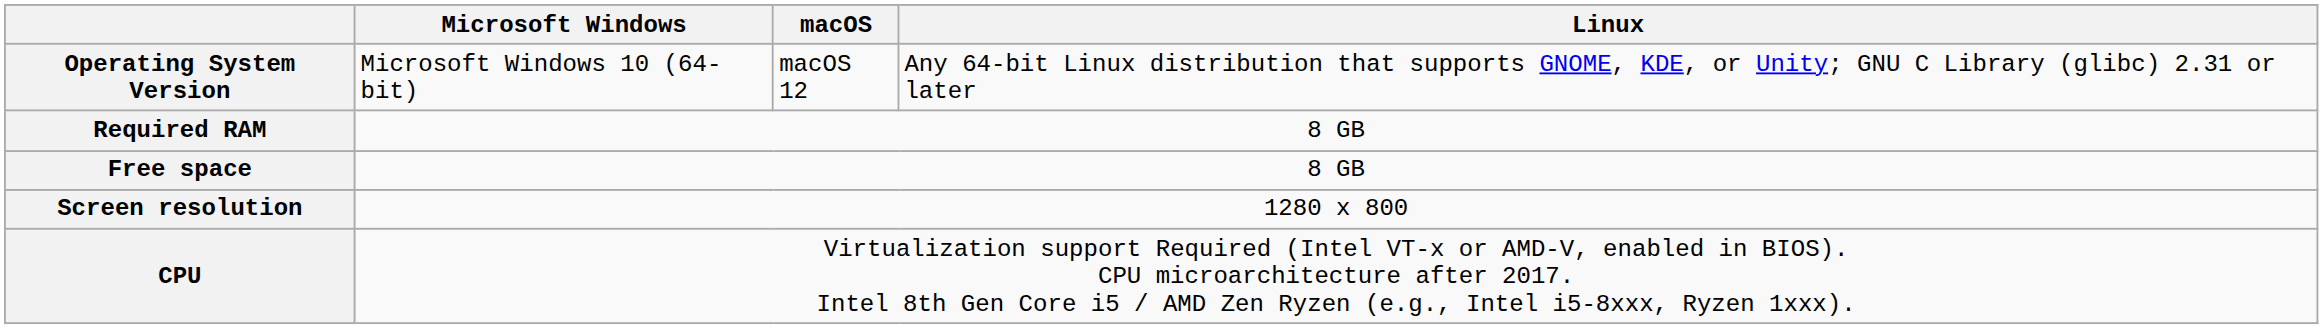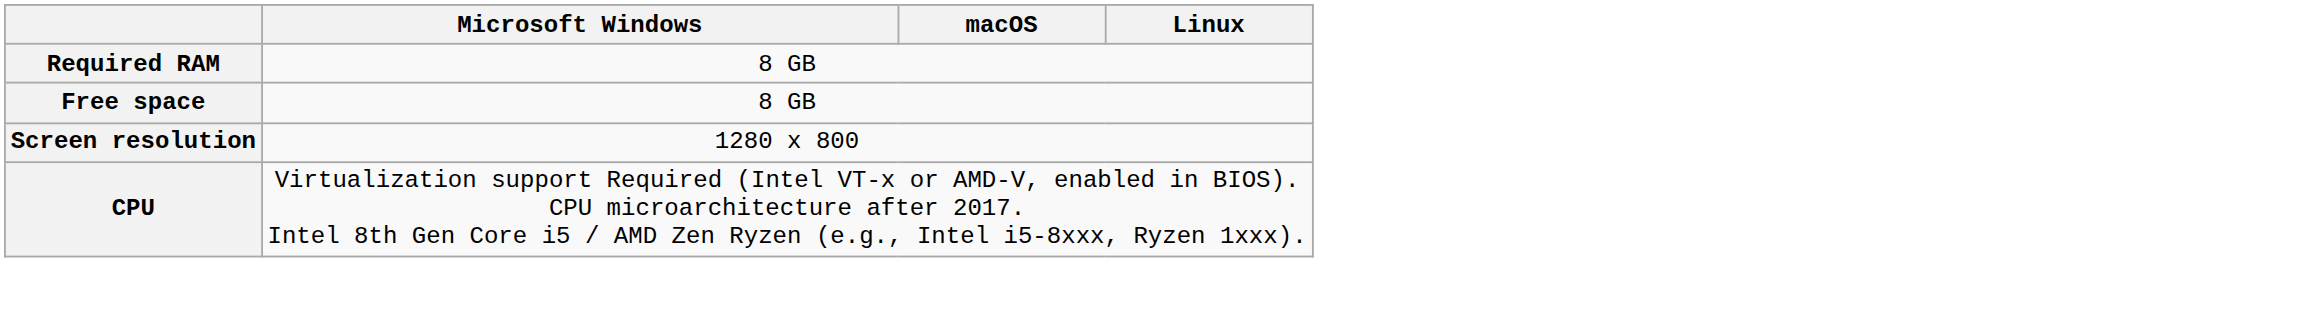- row: (180, 78)
